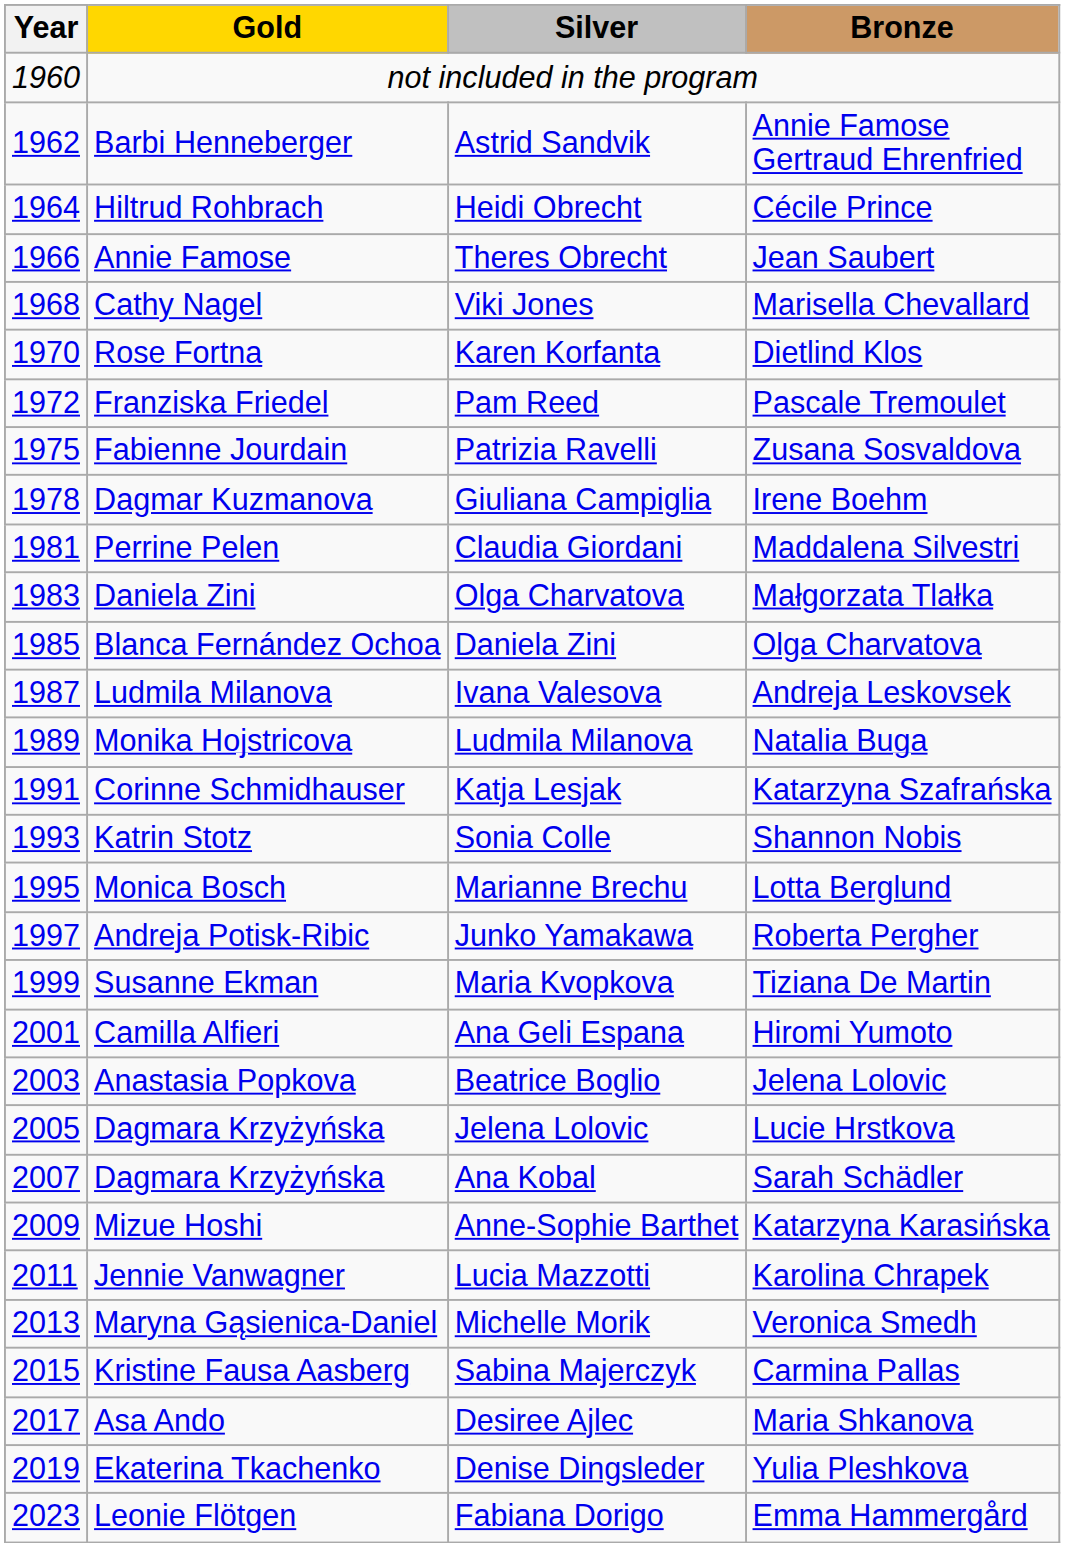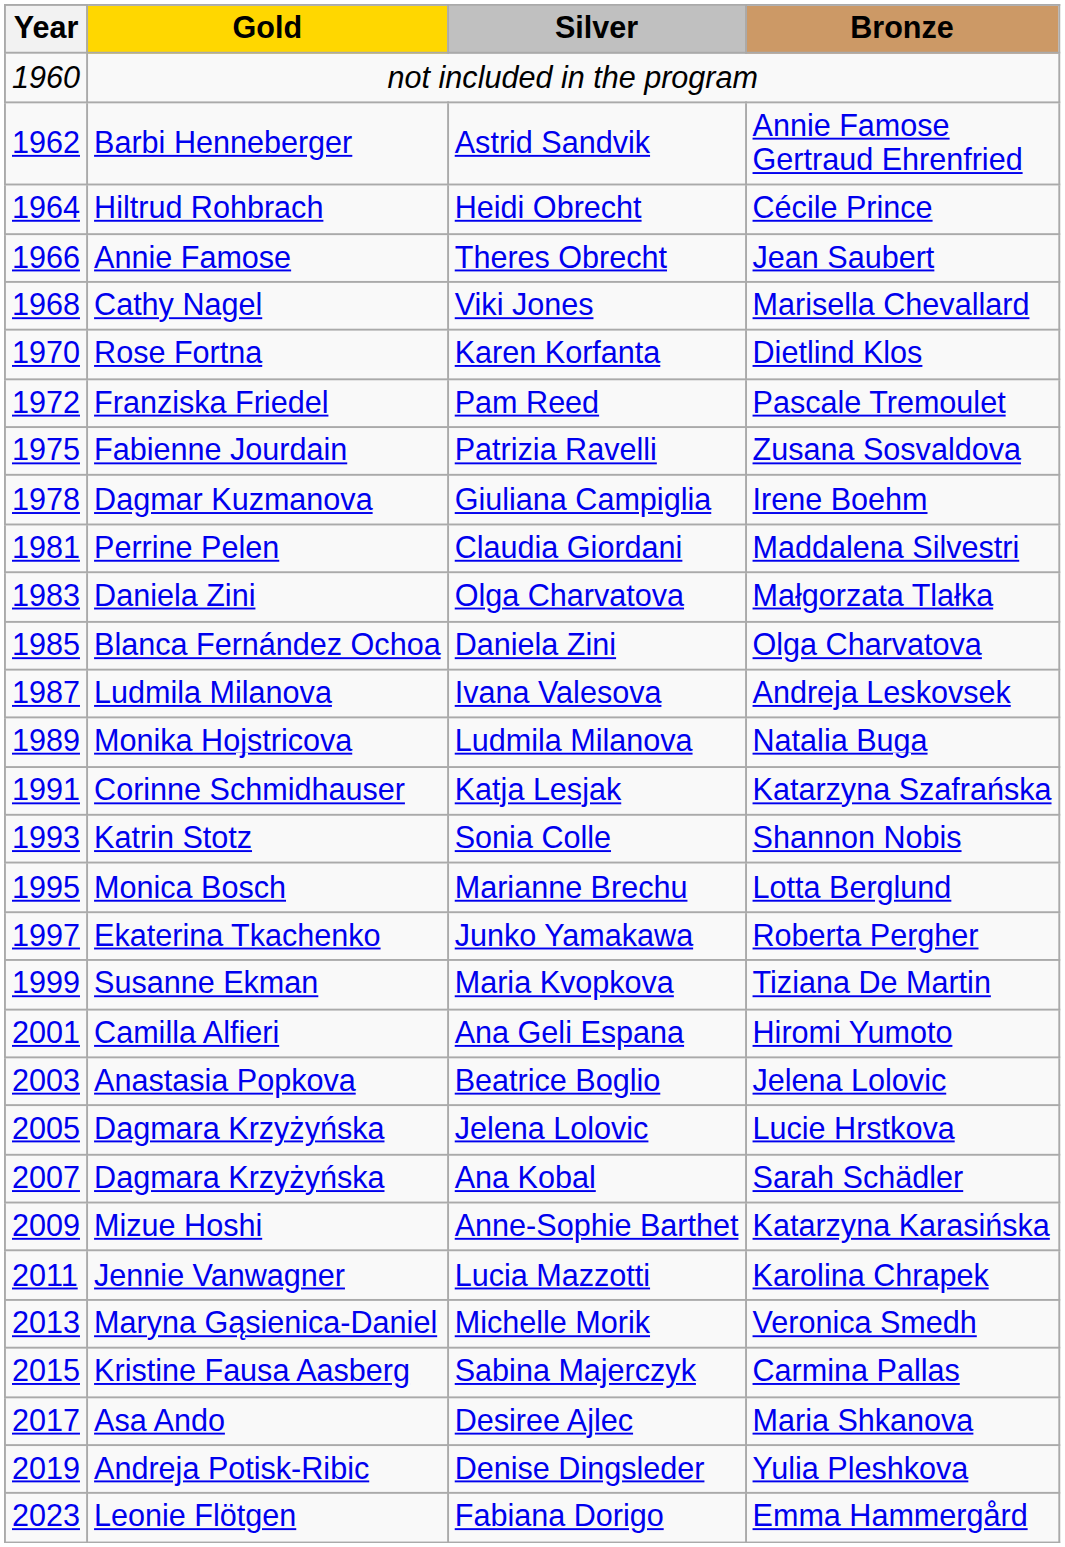(232, 935) Andreja Potisk-Ribic -> (237, 935) Ekaterina Tkachenko
(237, 1468) Ekaterina Tkachenko -> (232, 1468) Andreja Potisk-Ribic
